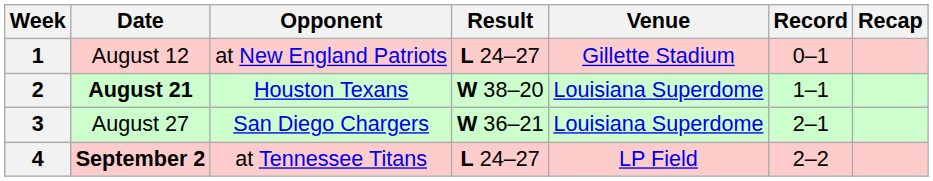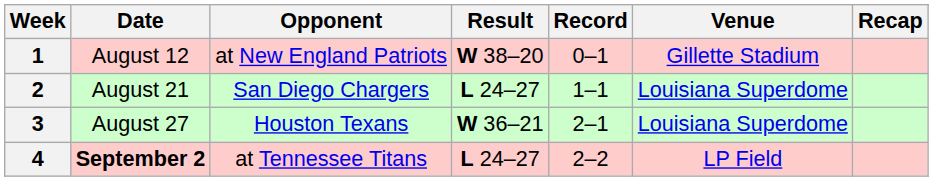columns swapped: (811, 21) <-> (658, 21)
(500, 55) L 24–27 -> (500, 55) W 38–20
(140, 90) bold -> (140, 90) normal
(331, 90) Houston Texans -> (331, 90) San Diego Chargers
(500, 90) W 38–20 -> (500, 90) L 24–27
(331, 124) San Diego Chargers -> (331, 124) Houston Texans
